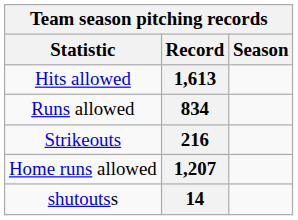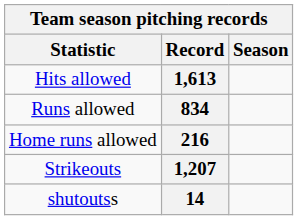(83, 139) Strikeouts -> (83, 139) Home runs allowed
(83, 169) Home runs allowed -> (83, 169) Strikeouts
